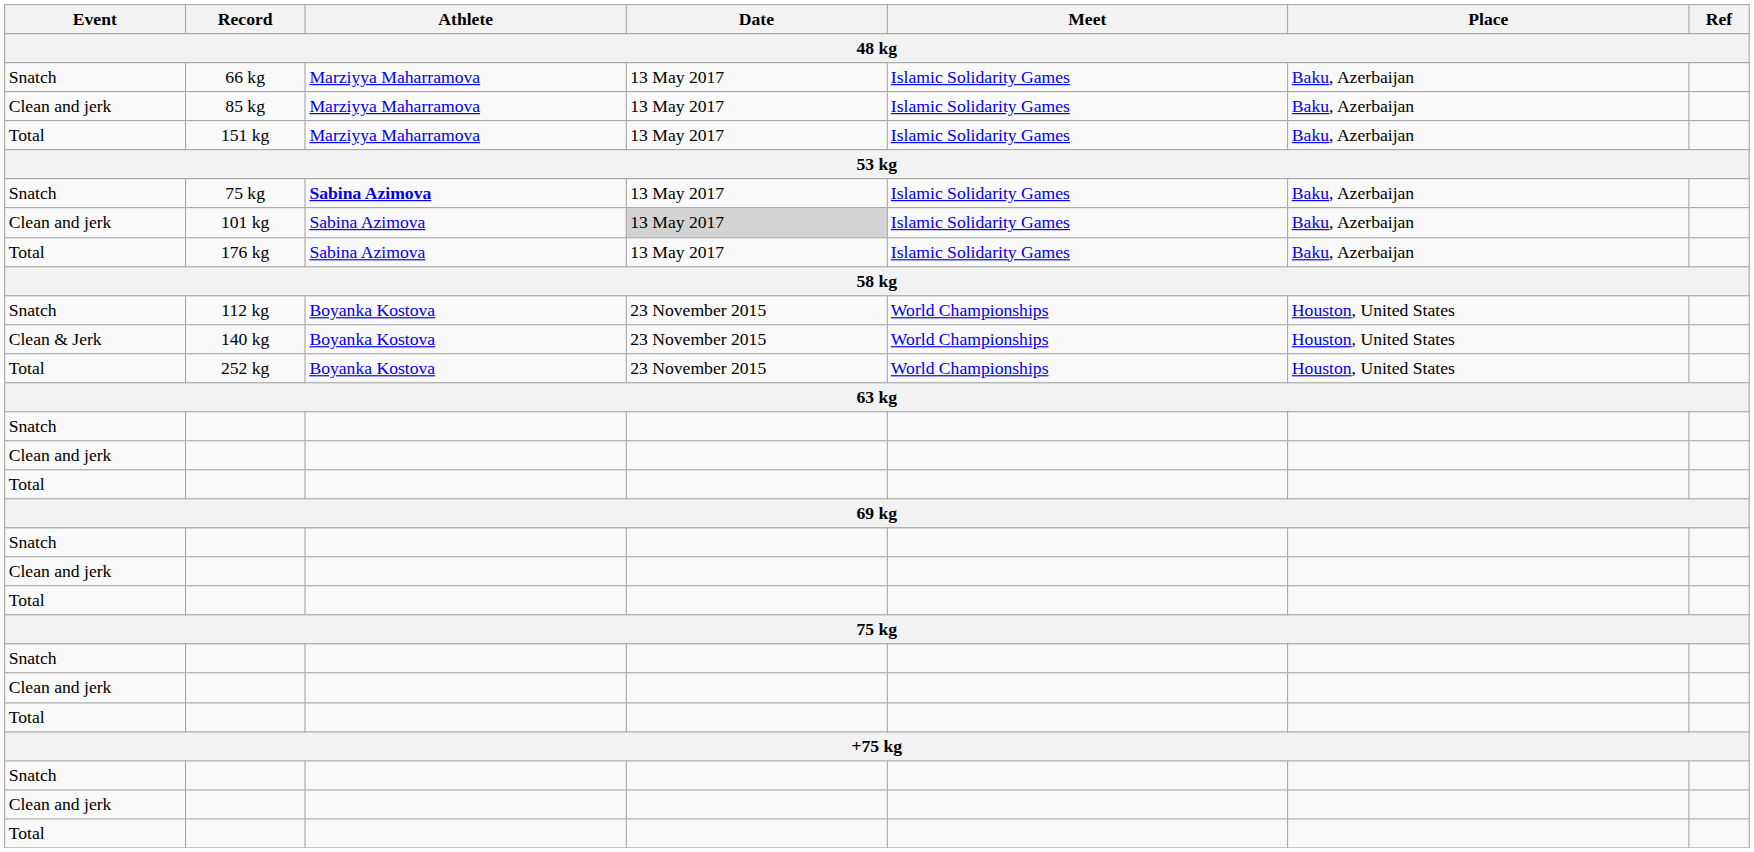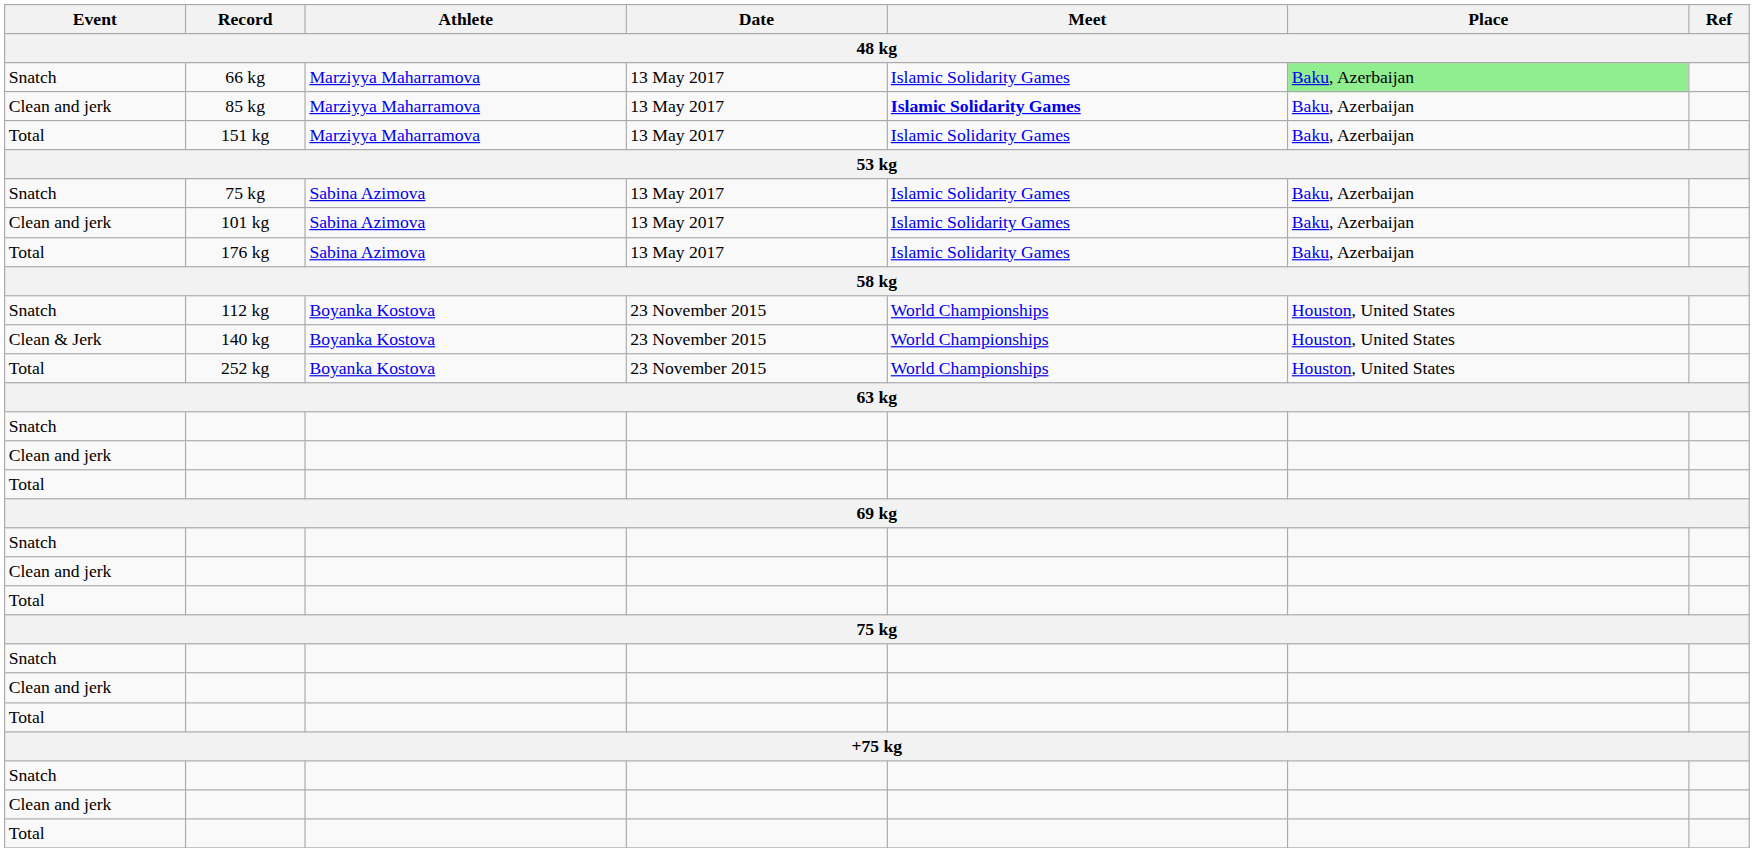(1353, 77) no background -> (1353, 77) lightgreen background
(980, 106) normal -> (986, 106) bold
(370, 193) bold -> (367, 193) normal
(677, 222) lightgrey background -> (677, 222) no background
